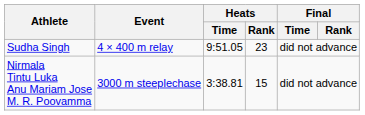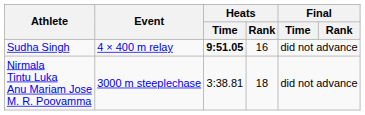(225, 48) normal -> (225, 48) bold
(261, 48) 23 -> (262, 48) 16
(261, 84) 15 -> (262, 84) 18
